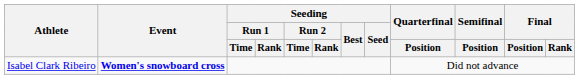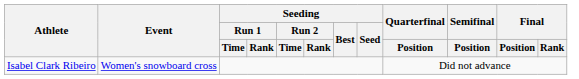(163, 66) bold -> (159, 66) normal
